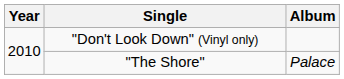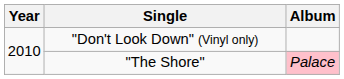(313, 62) no background -> (313, 62) pink background
